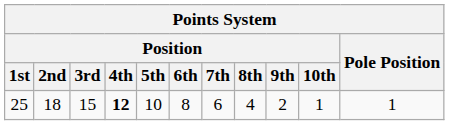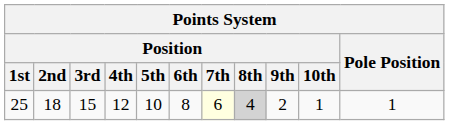(121, 105) bold -> (121, 105) normal
(218, 105) no background -> (218, 105) lightyellow background
(250, 105) no background -> (250, 105) lightgrey background
